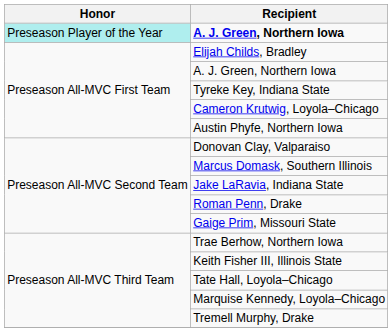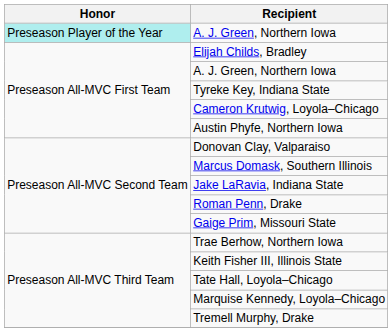(269, 33) bold -> (265, 33) normal
